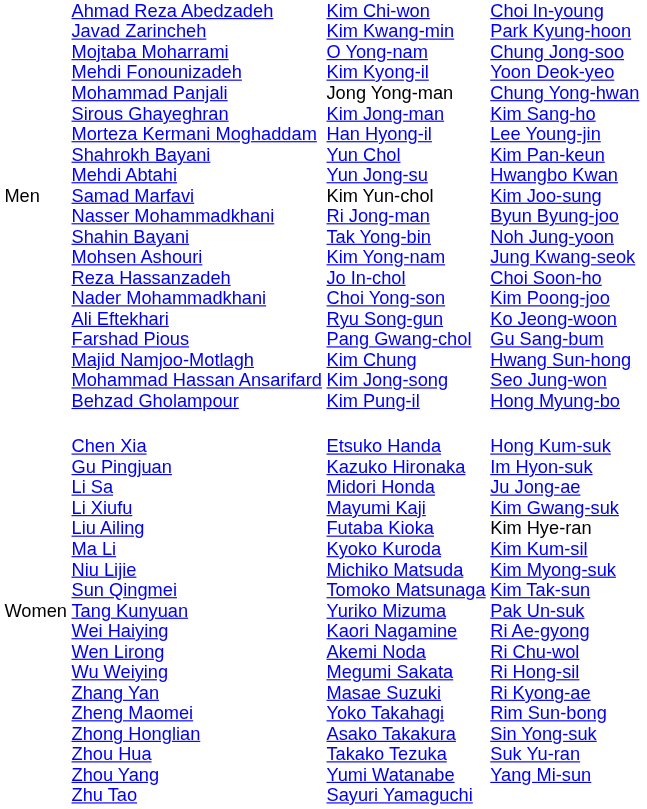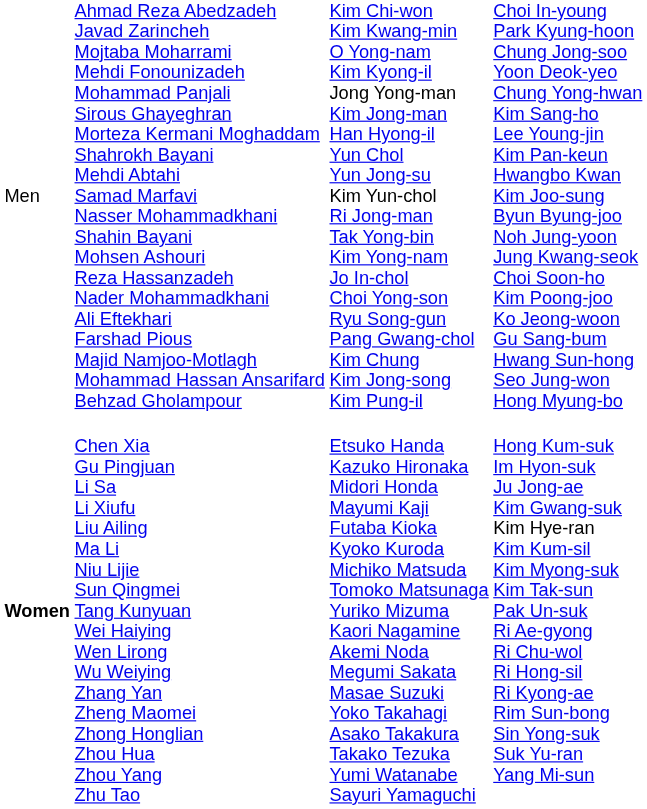(36, 610) normal -> (37, 610) bold
